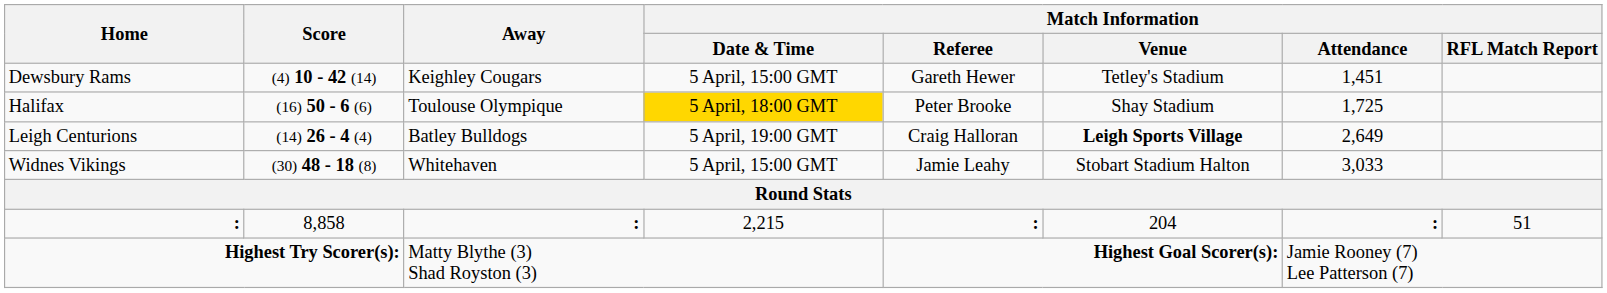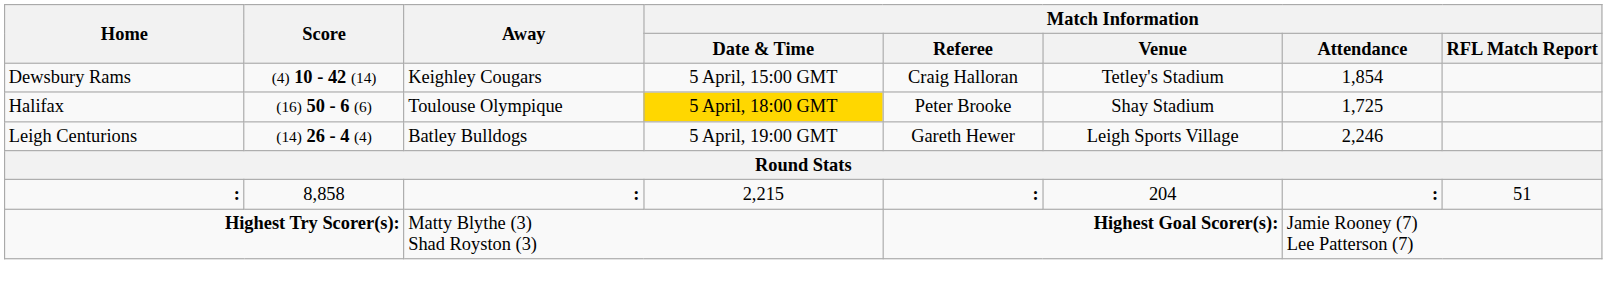(963, 77) Gareth Hewer -> (963, 77) Craig Halloran
(1362, 77) 1,451 -> (1362, 77) 1,854
(963, 135) Craig Halloran -> (963, 135) Gareth Hewer
(1163, 135) bold -> (1163, 135) normal
(1362, 135) 2,649 -> (1362, 135) 2,246
- row: (67, 164)
